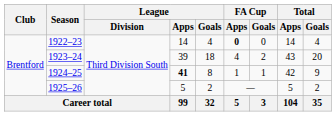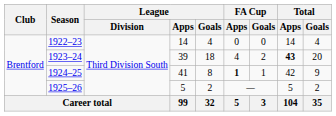(237, 42) bold -> (237, 42) normal
(290, 57) normal -> (290, 57) bold
(183, 73) bold -> (183, 73) normal
(237, 73) normal -> (237, 73) bold
